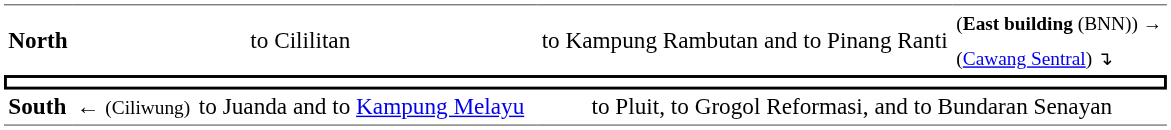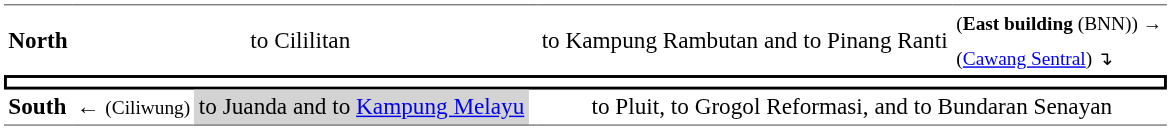(362, 106) no background -> (362, 106) lightgrey background
